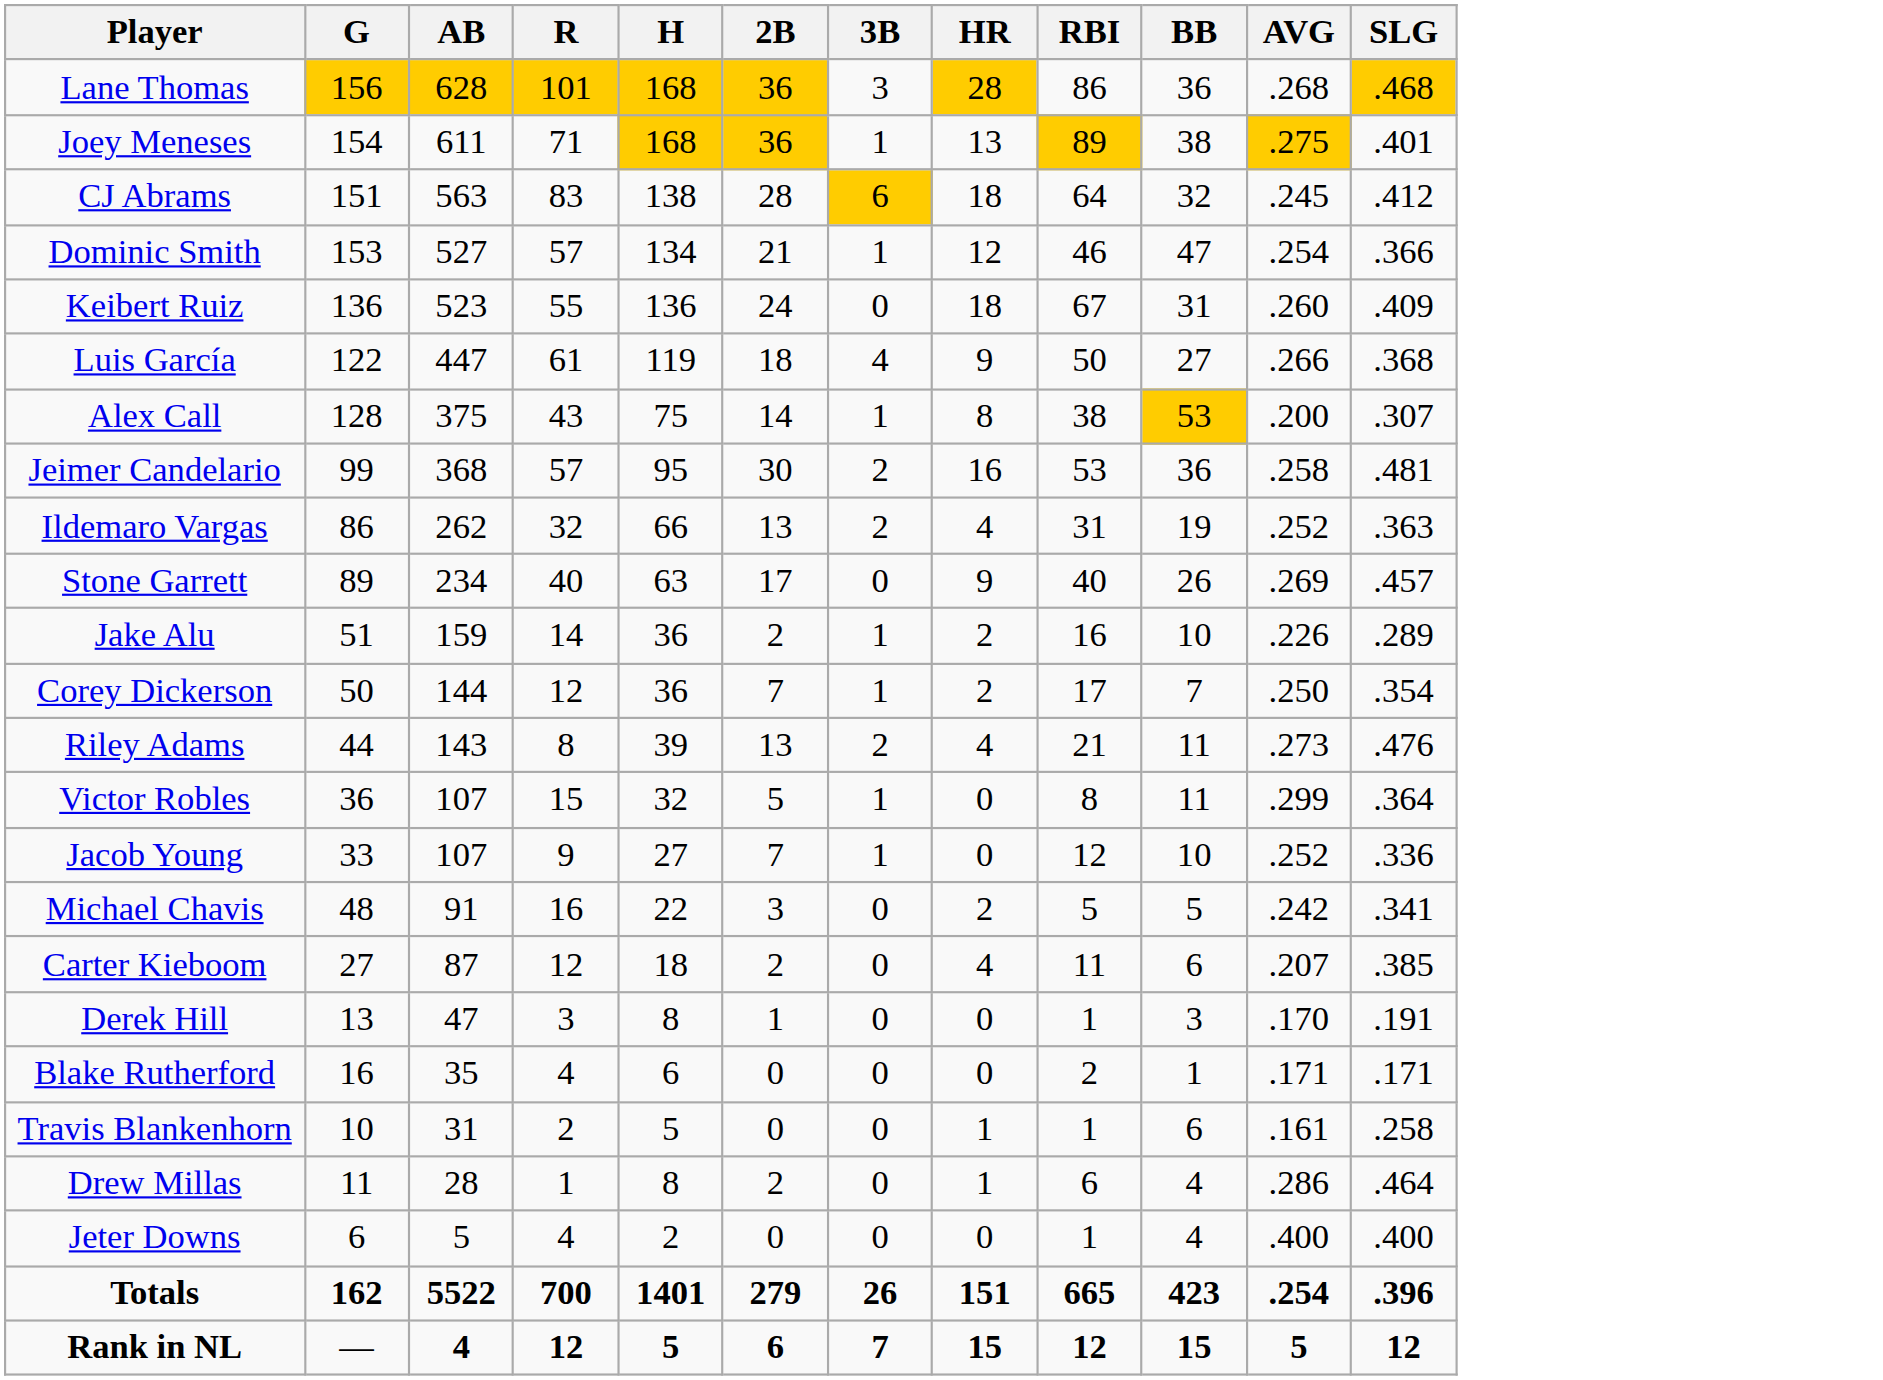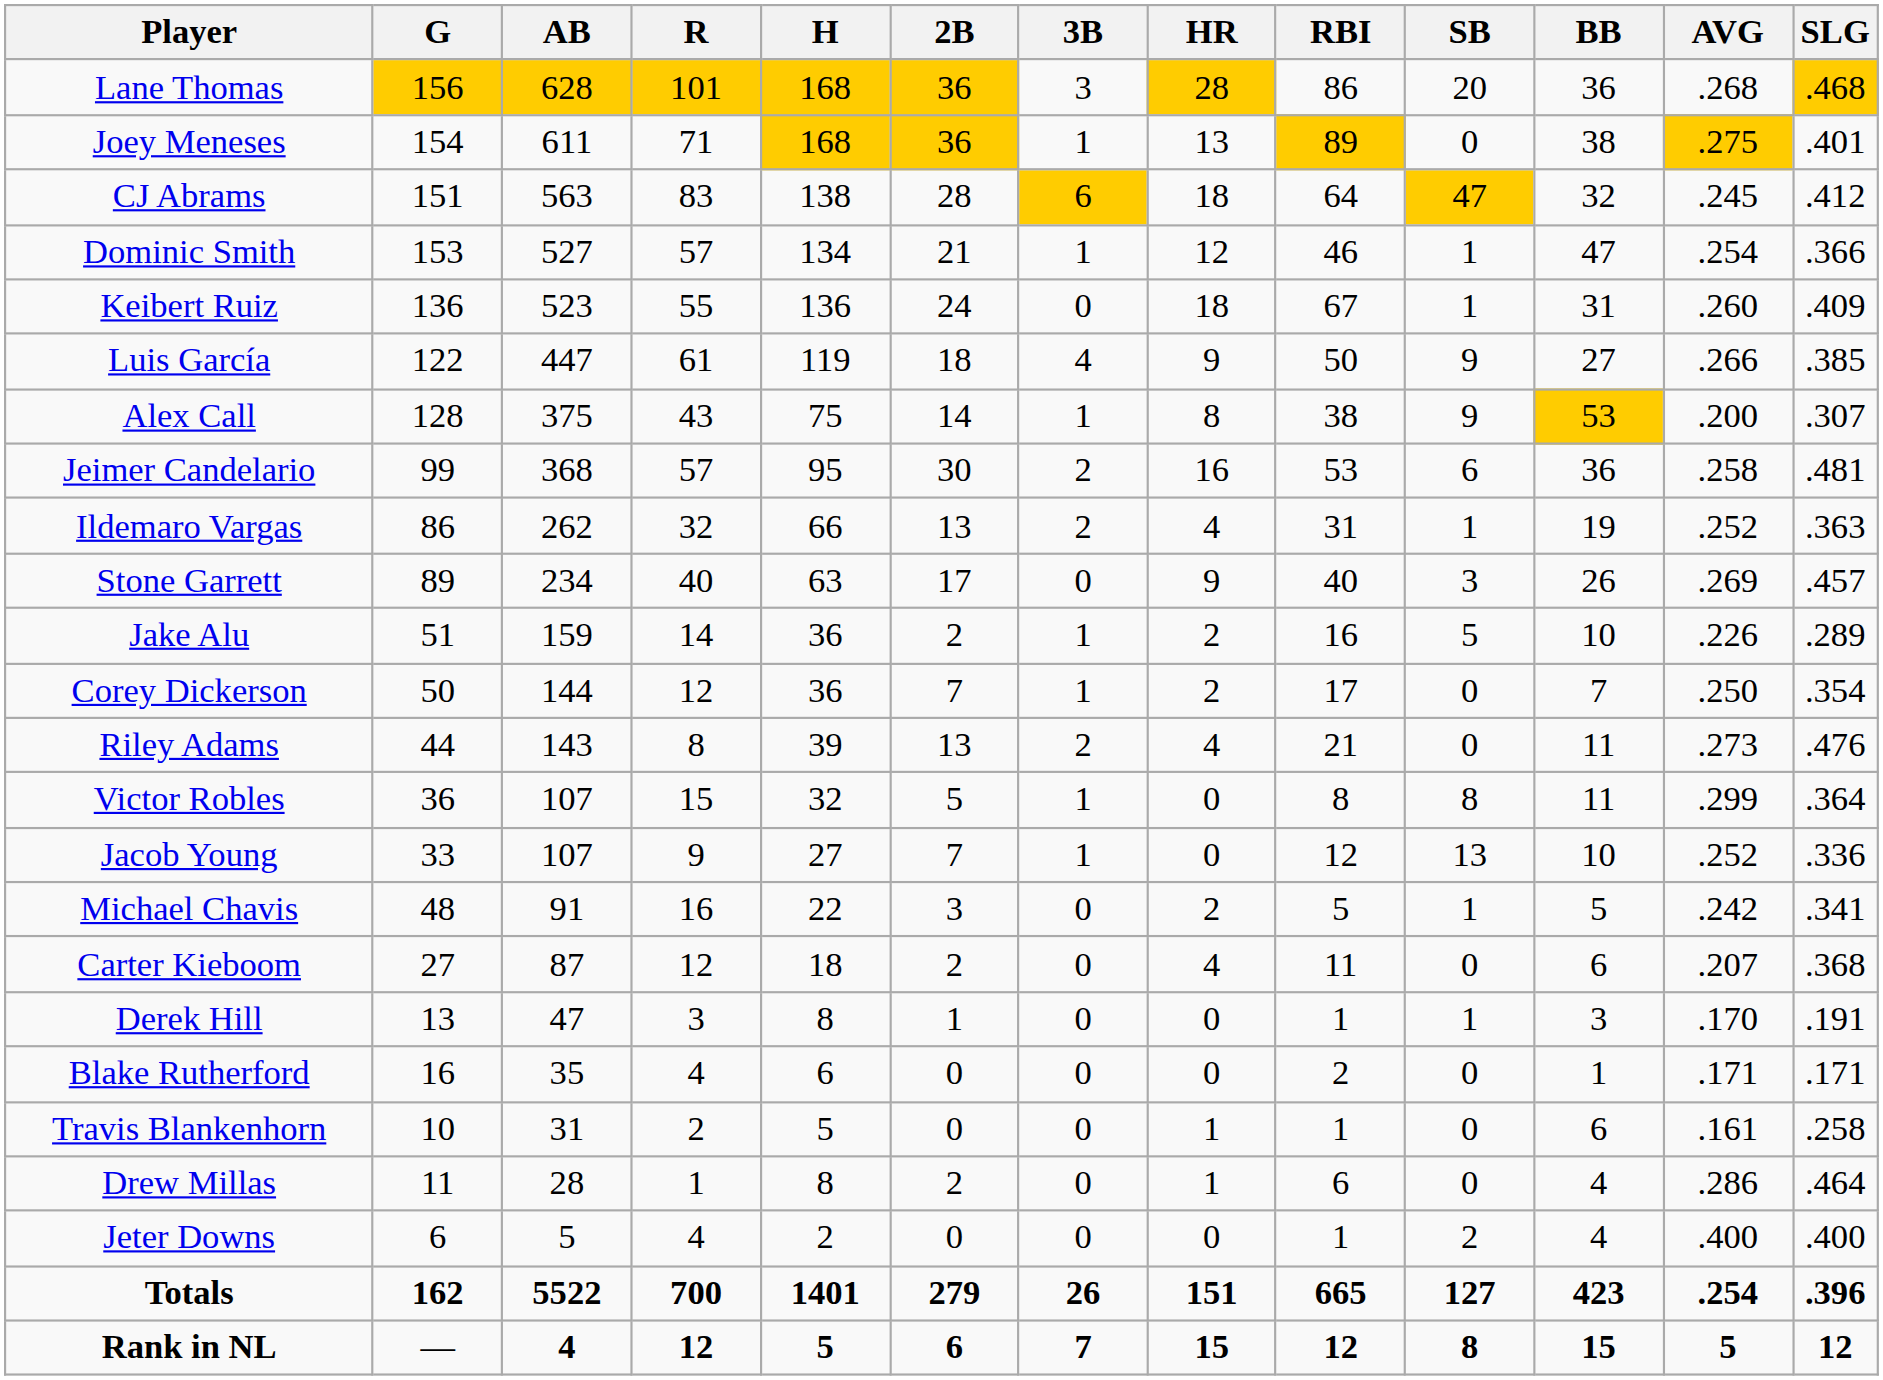+ column: (1470, 31)
(1404, 360) .368 -> (1835, 360) .385
(1404, 963) .385 -> (1835, 963) .368
